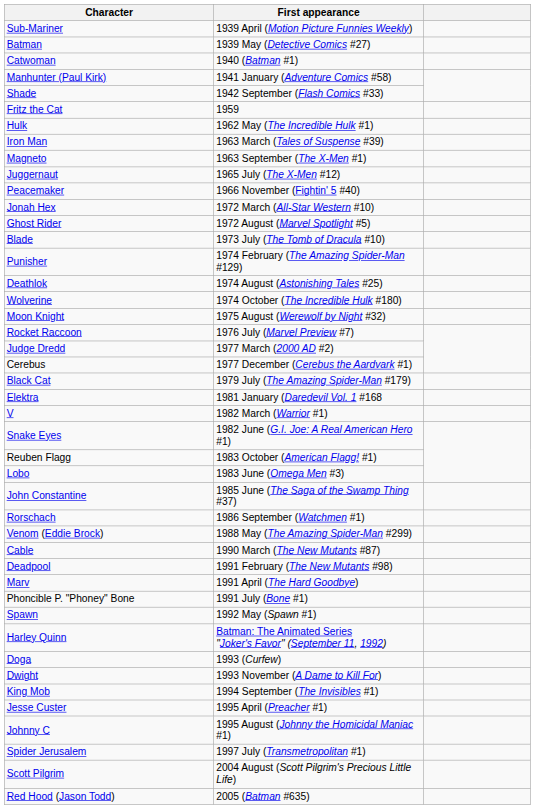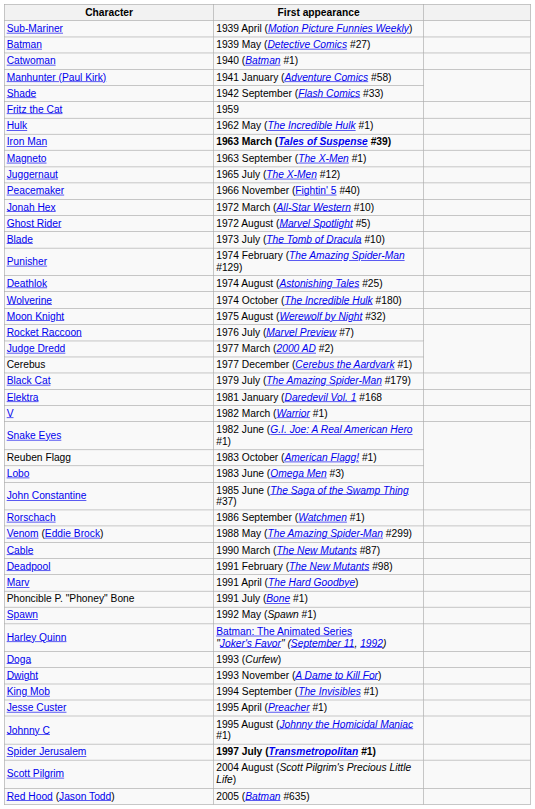(300, 142) normal -> (304, 142) bold
(291, 752) normal -> (296, 752) bold
